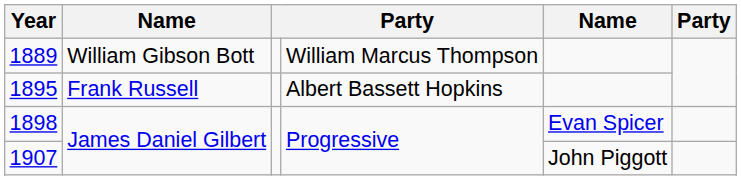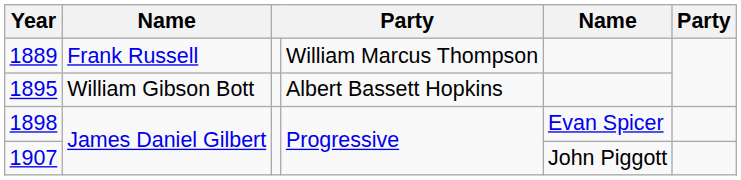(161, 55) William Gibson Bott -> (133, 55) Frank Russell
(133, 89) Frank Russell -> (161, 89) William Gibson Bott
